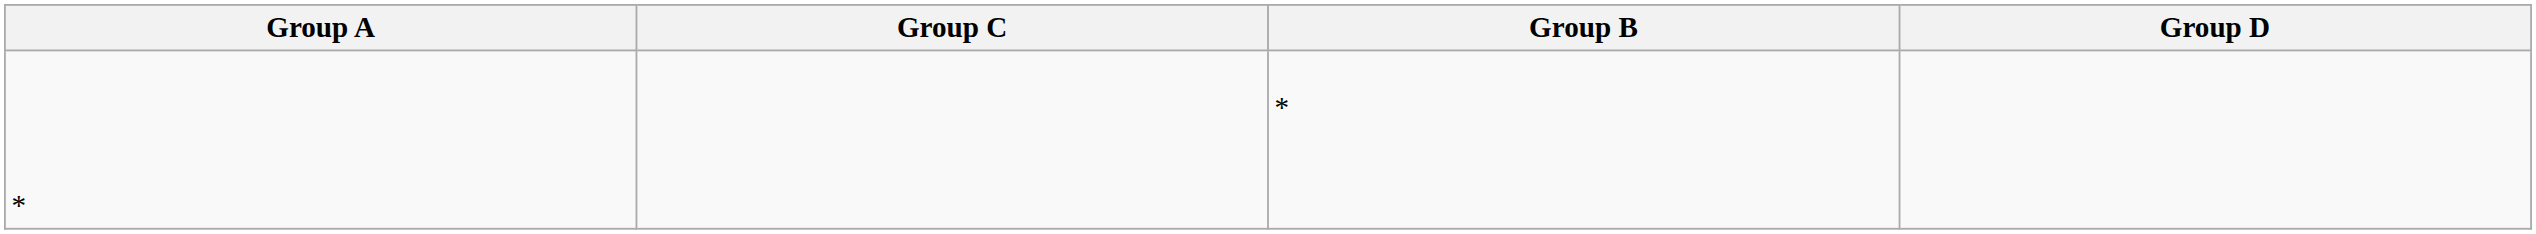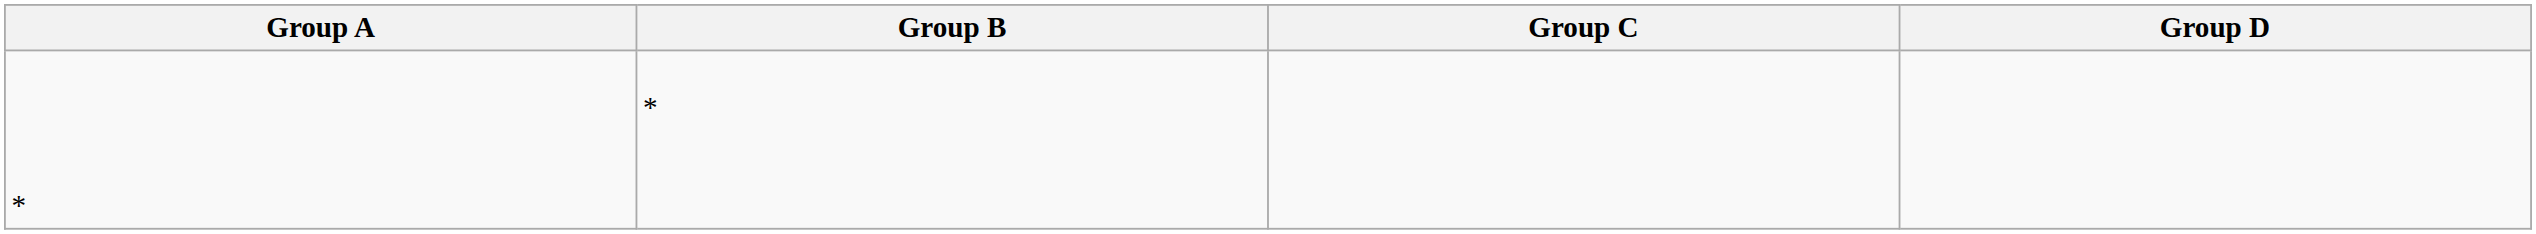columns swapped: (1583, 27) <-> (952, 27)
